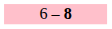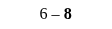(56, 14) pink background -> (56, 14) no background
